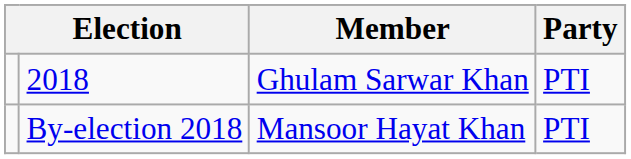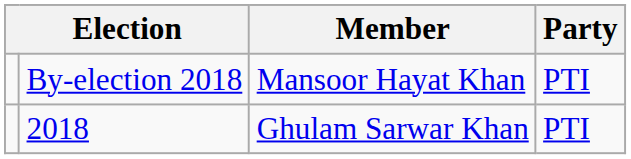rows swapped: (58, 78) <-> (134, 128)
